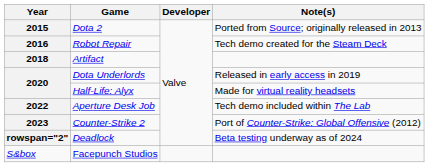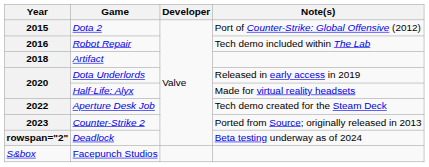(318, 28) Ported from Source; originally released in 2013 -> (318, 28) Port of Counter-Strike: Global Offensive (2012)
(301, 43) Tech demo created for the Steam Deck -> (292, 43) Tech demo included within The Lab
(292, 106) Tech demo included within The Lab -> (301, 106) Tech demo created for the Steam Deck
(318, 122) Port of Counter-Strike: Global Offensive (2012) -> (318, 122) Ported from Source; originally released in 2013
